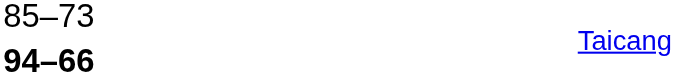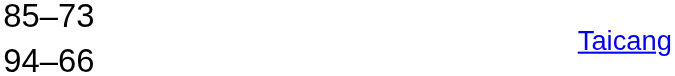(49, 61) bold -> (49, 61) normal
